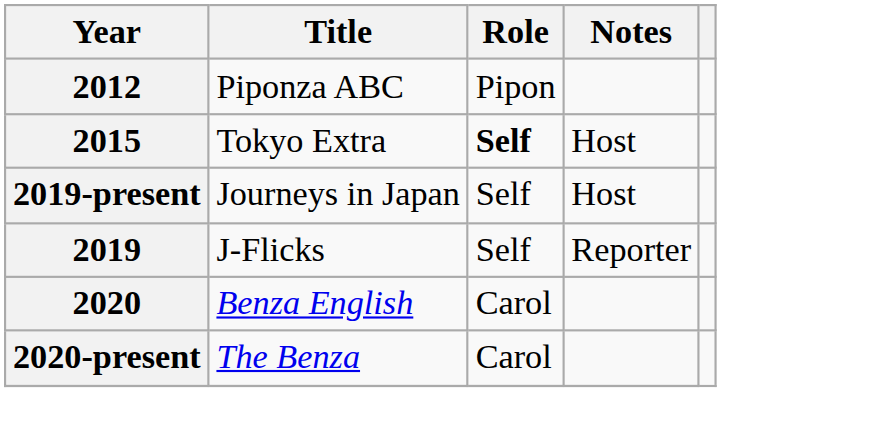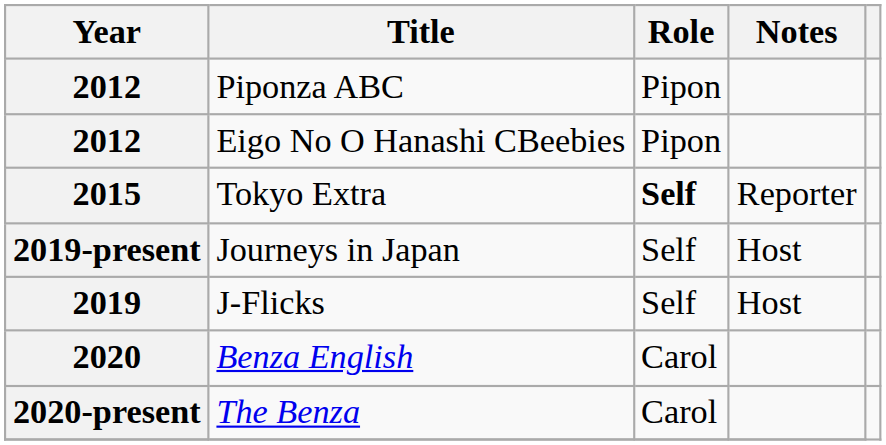+ row: (421, 140)
(604, 140) Host -> (797, 194) Reporter
(631, 248) Reporter -> (769, 303) Host
